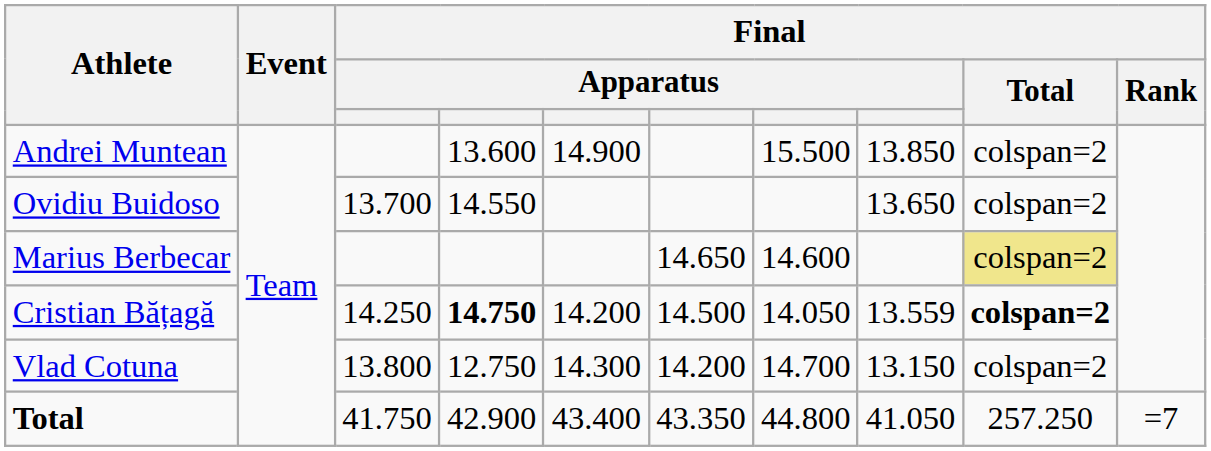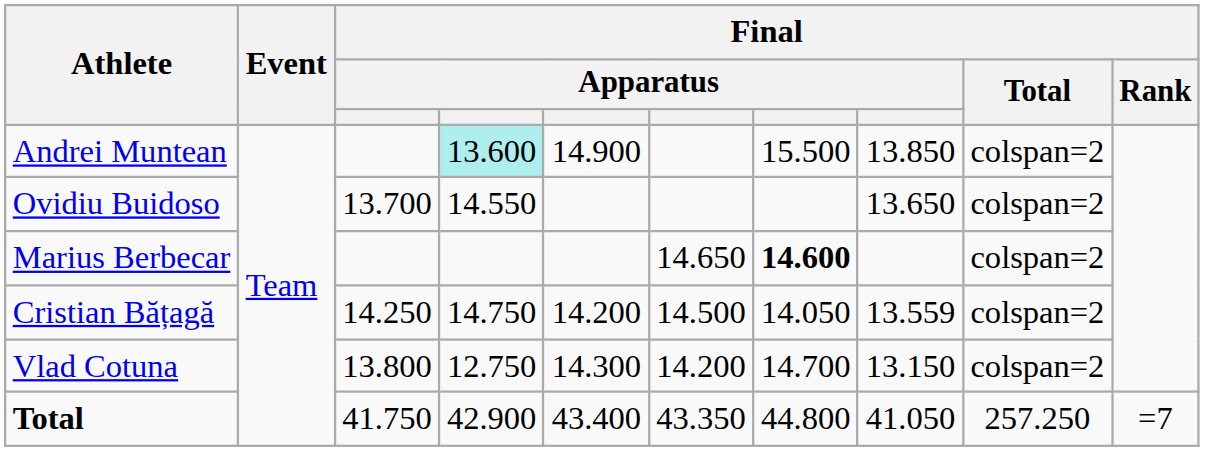(492, 150) no background -> (492, 150) paleturquoise background
(806, 258) normal -> (806, 258) bold
(1040, 258) khaki background -> (1037, 258) no background
(492, 311) bold -> (492, 311) normal
(1040, 311) bold -> (1037, 311) normal
